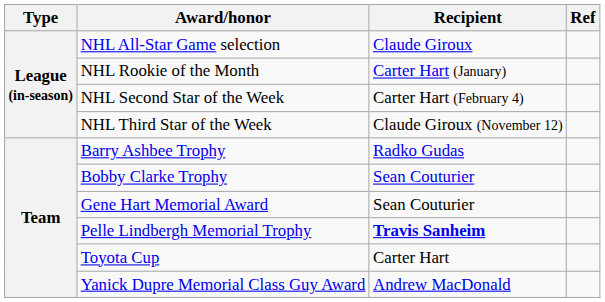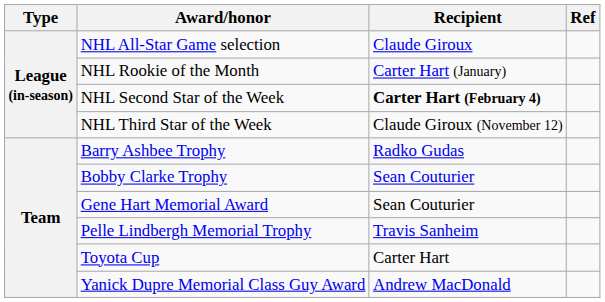(448, 97) normal -> (457, 97) bold
(429, 230) bold -> (426, 230) normal
